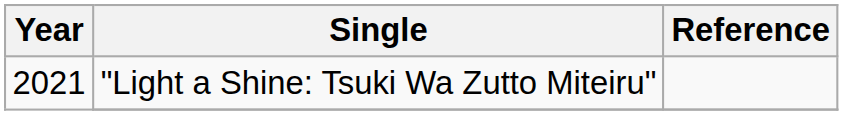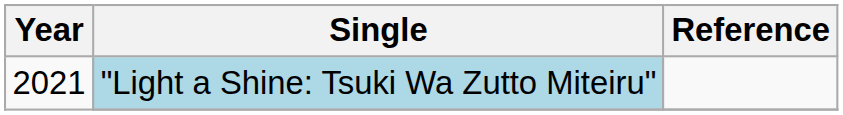(378, 82) no background -> (378, 82) lightblue background
